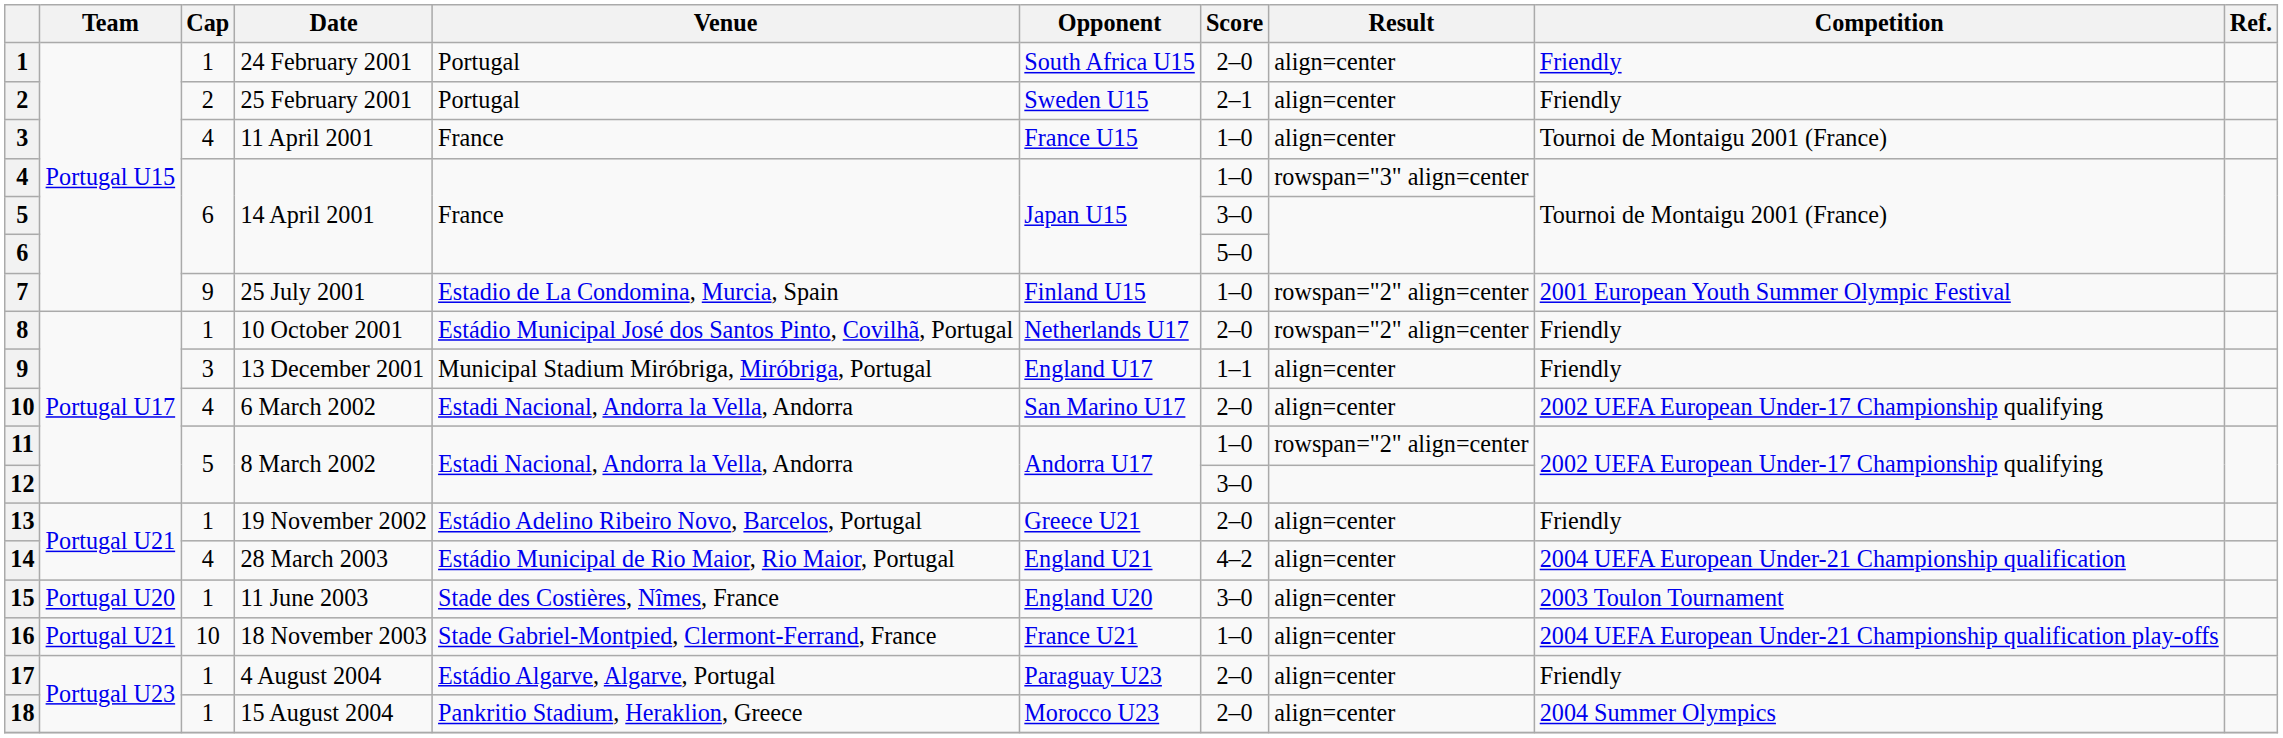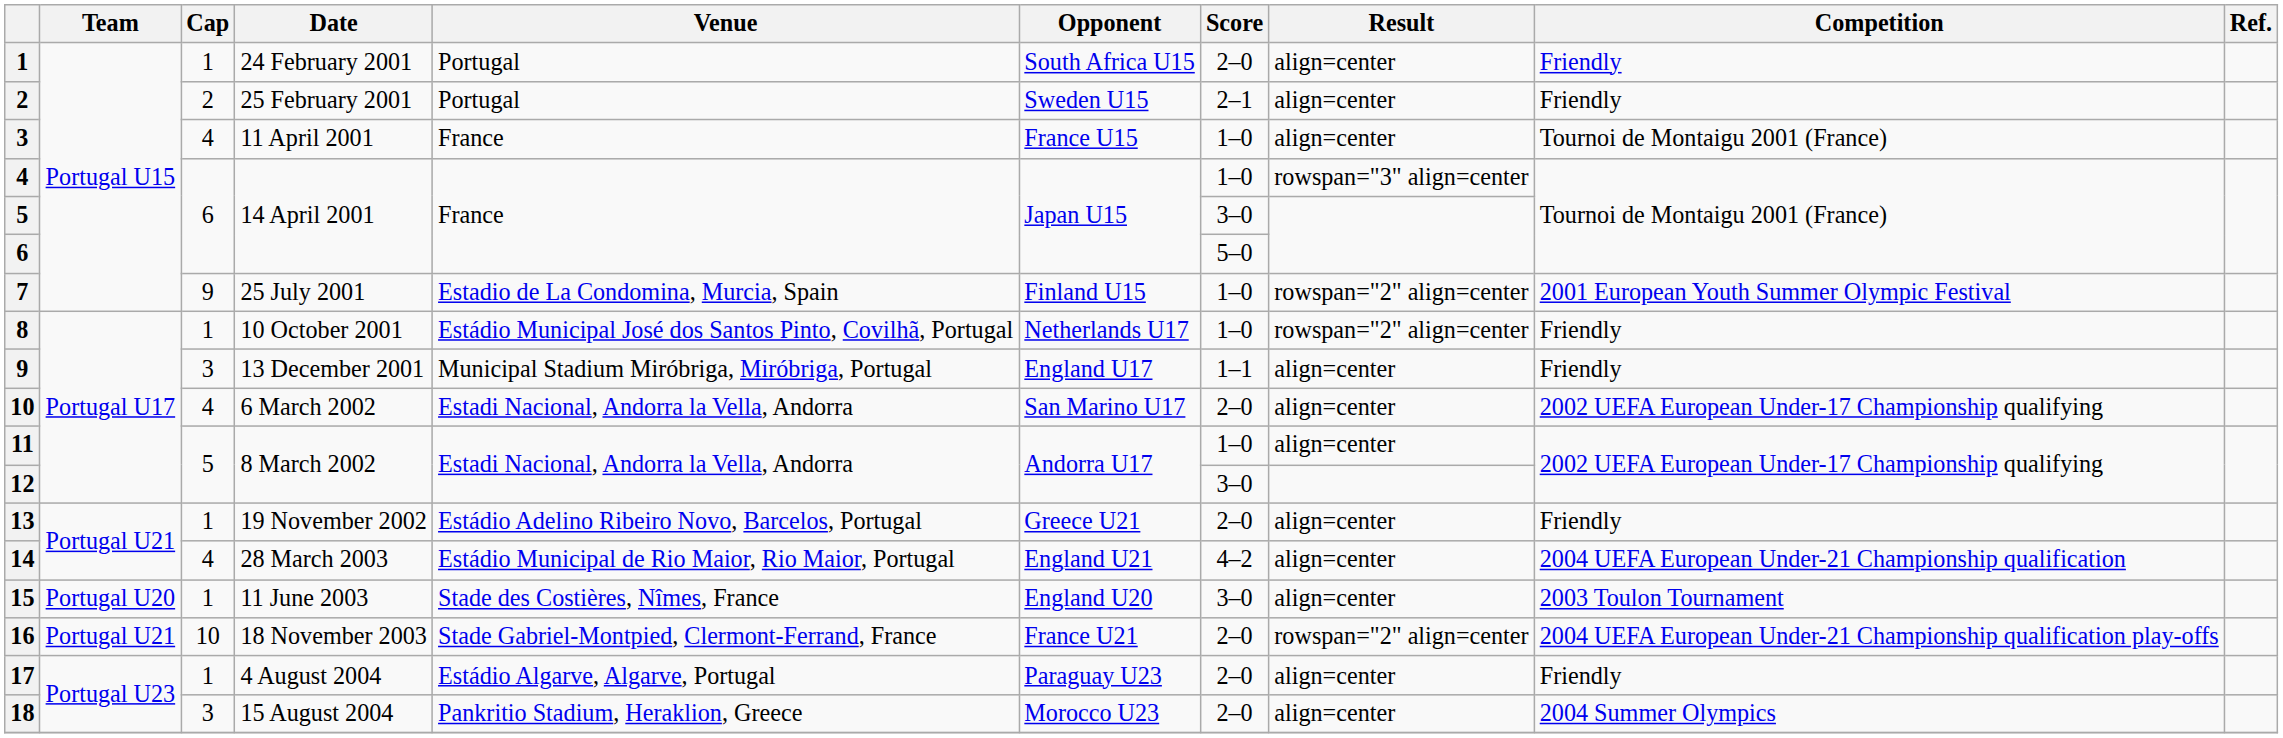(1235, 330) 2–0 -> (1235, 330) 1–0
(1401, 445) rowspan="2" align=center -> (1335, 445) align=center
(1235, 636) 1–0 -> (1235, 636) 2–0
(1335, 636) align=center -> (1401, 636) rowspan="2" align=center
(208, 713) 1 -> (208, 713) 3
